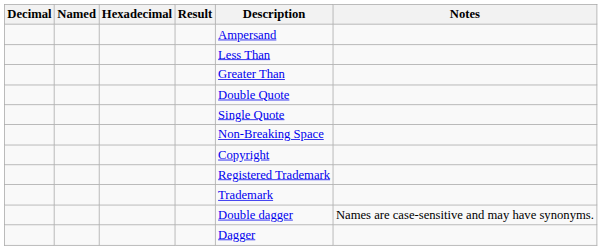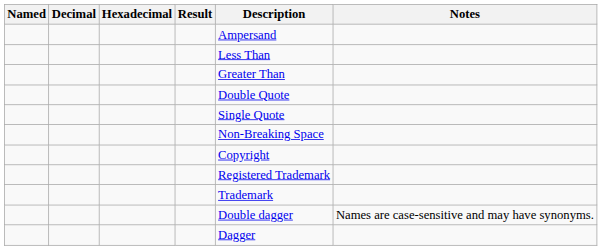columns swapped: (77, 14) <-> (29, 14)
